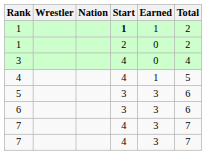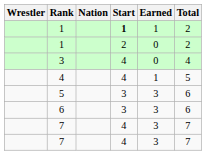columns swapped: (19, 12) <-> (54, 12)
